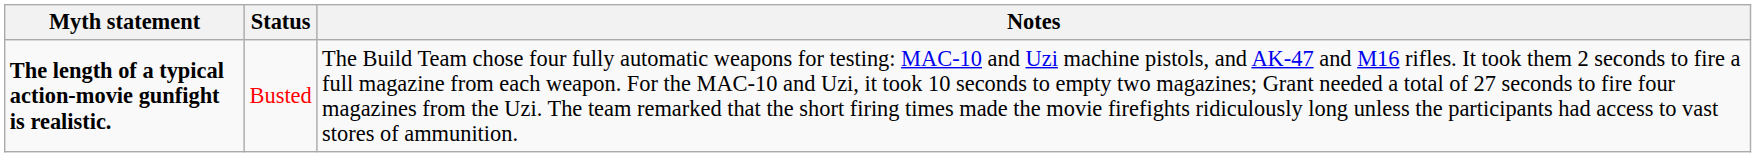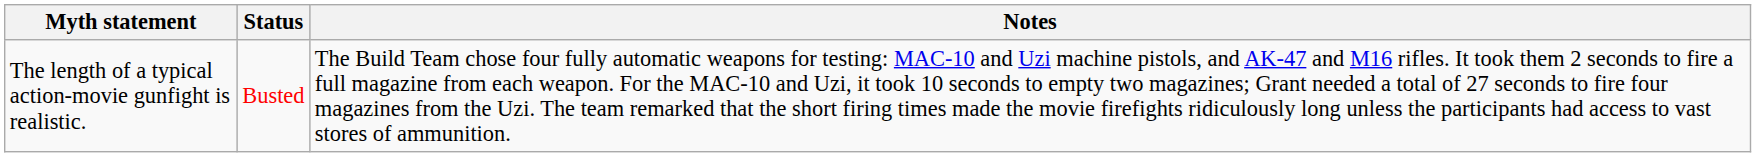(117, 95) bold -> (120, 95) normal
